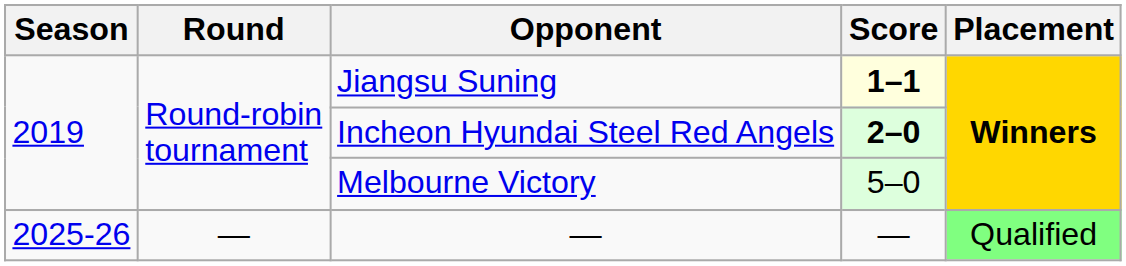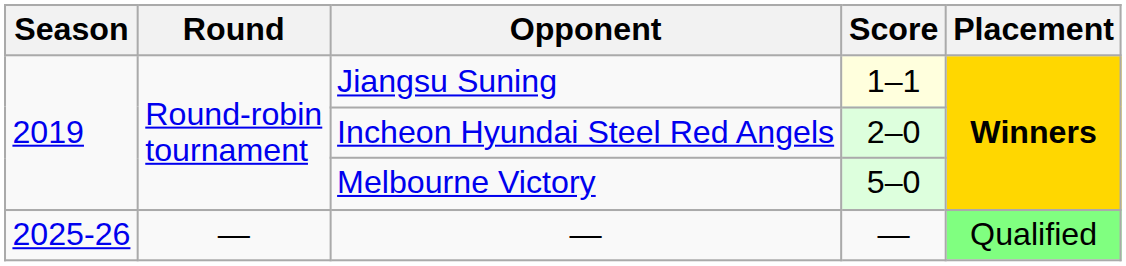(894, 81) bold -> (894, 81) normal
(894, 132) bold -> (894, 132) normal
